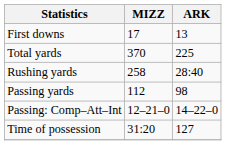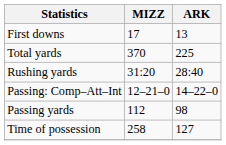(136, 72) 258 -> (141, 72) 31:20
rows swapped: (40, 91) <-> (64, 110)
(141, 130) 31:20 -> (136, 130) 258
